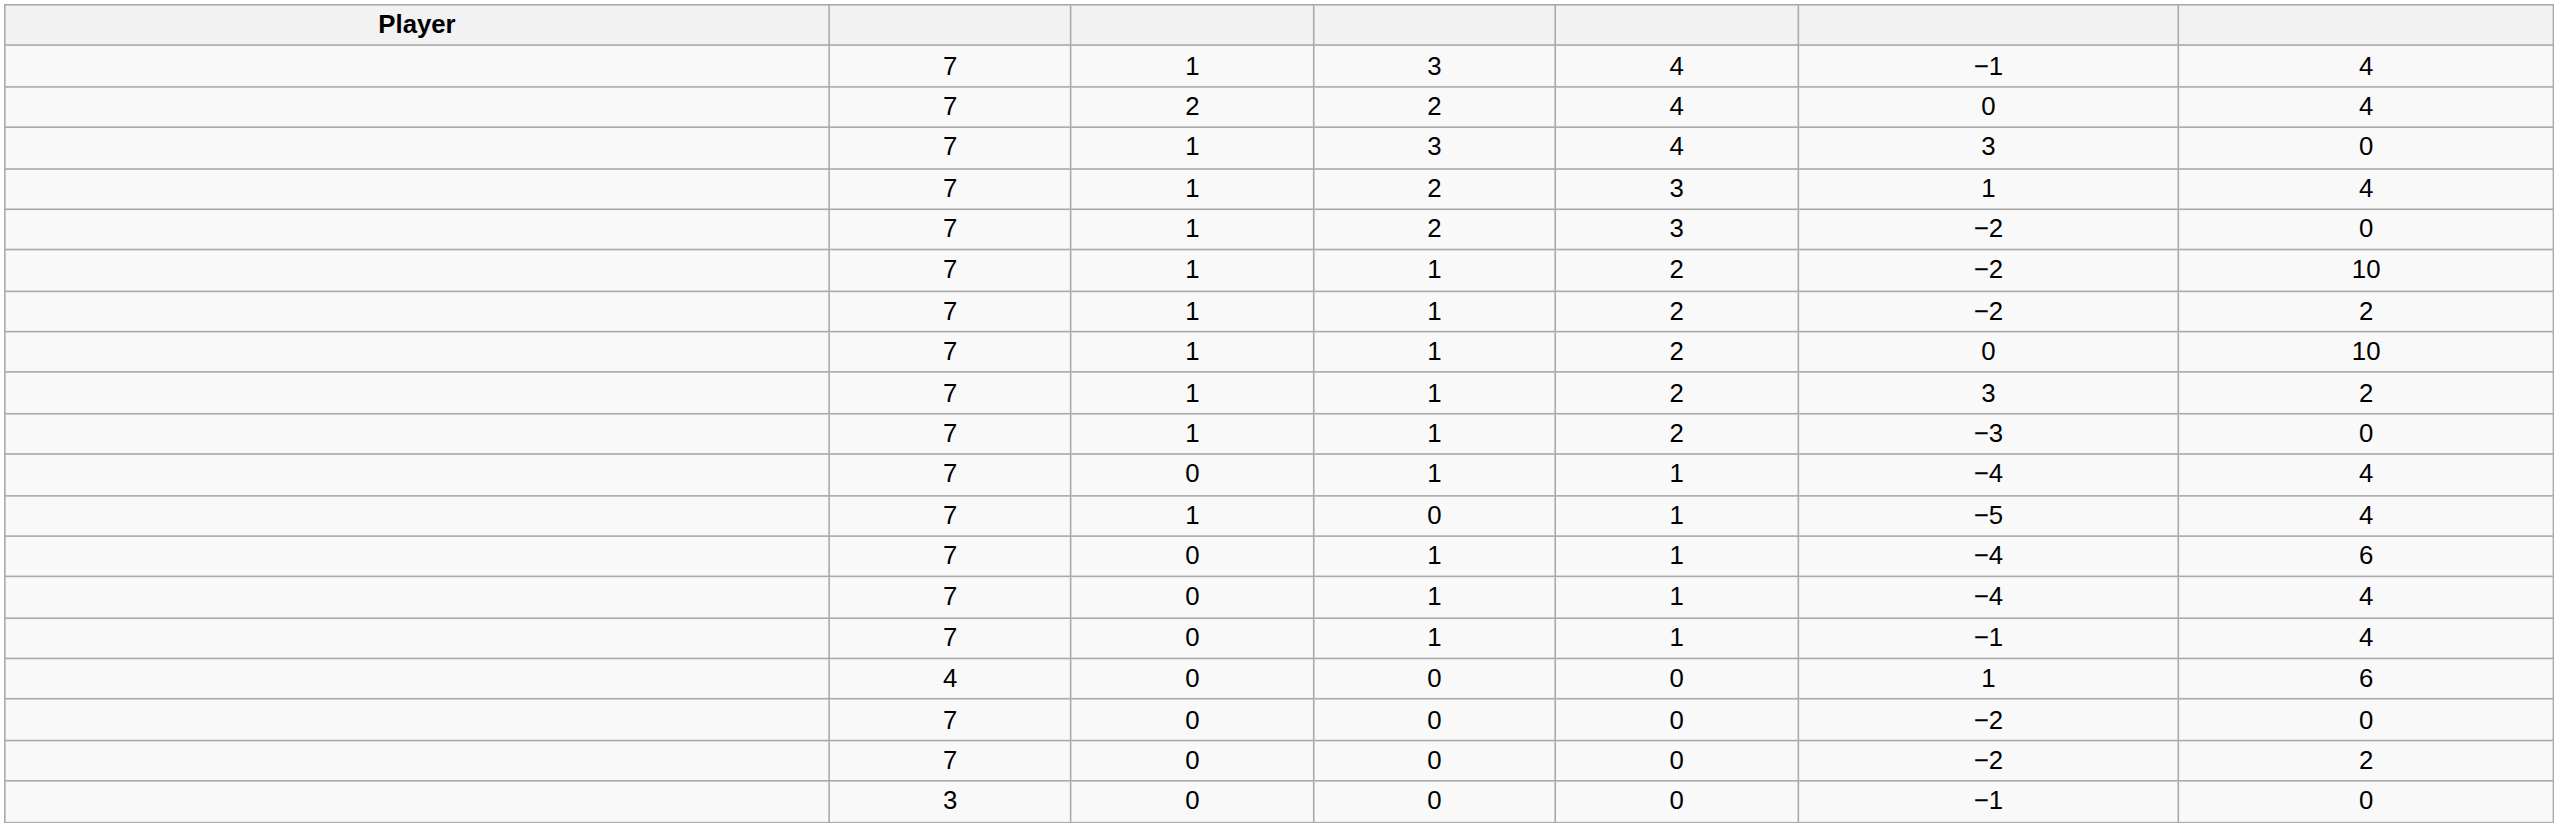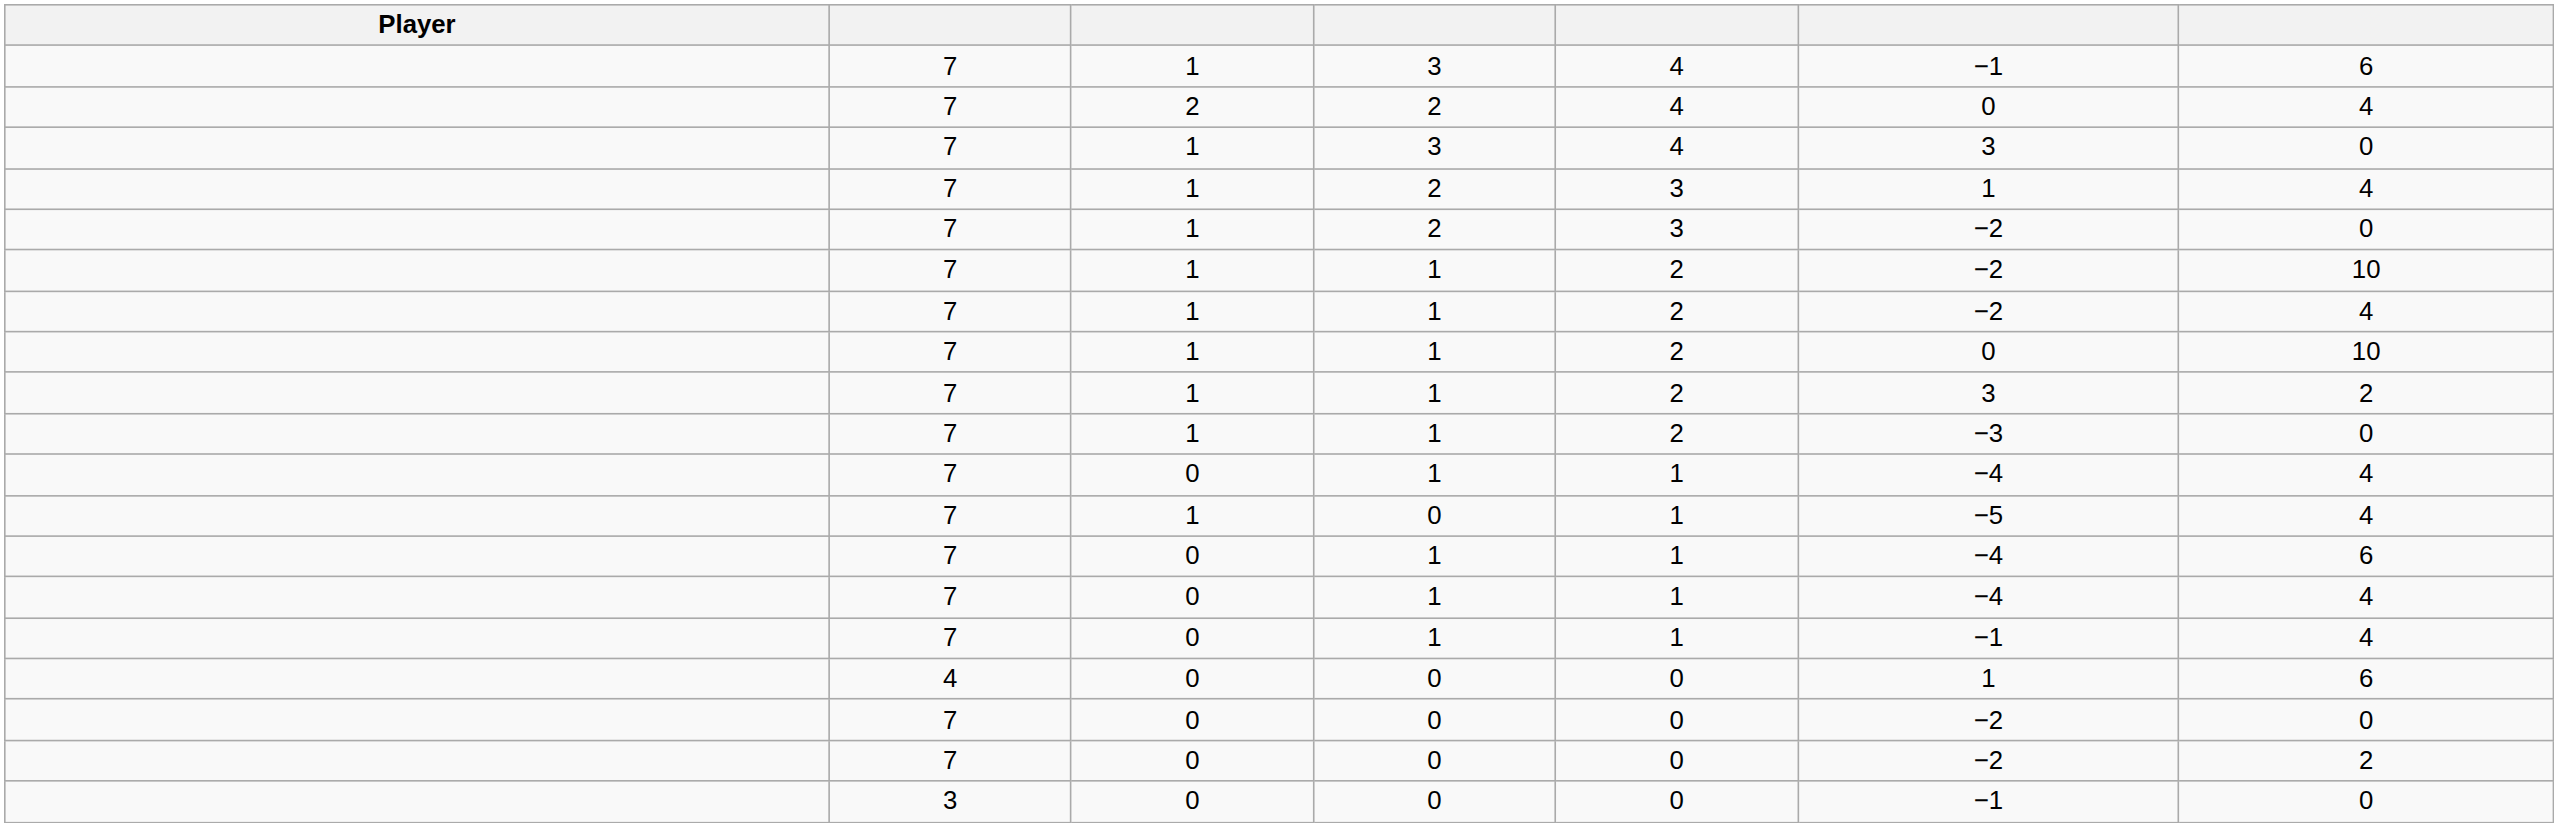(2366, 65) 4 -> (2366, 65) 6
(2366, 310) 2 -> (2366, 310) 4
